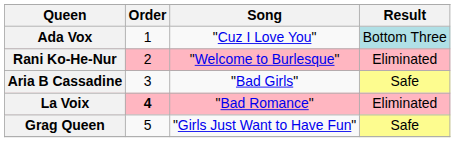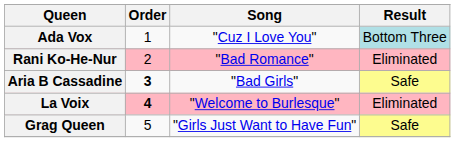(265, 59) "Welcome to Burlesque" -> (265, 59) "Bad Romance"
(148, 81) normal -> (148, 81) bold
(265, 103) "Bad Romance" -> (265, 103) "Welcome to Burlesque"
